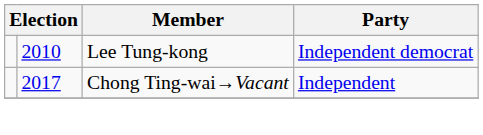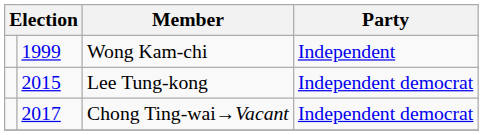+ row: (147, 51)
(41, 51) 2010 -> (41, 82) 2015
(347, 82) Independent -> (386, 113) Independent democrat
